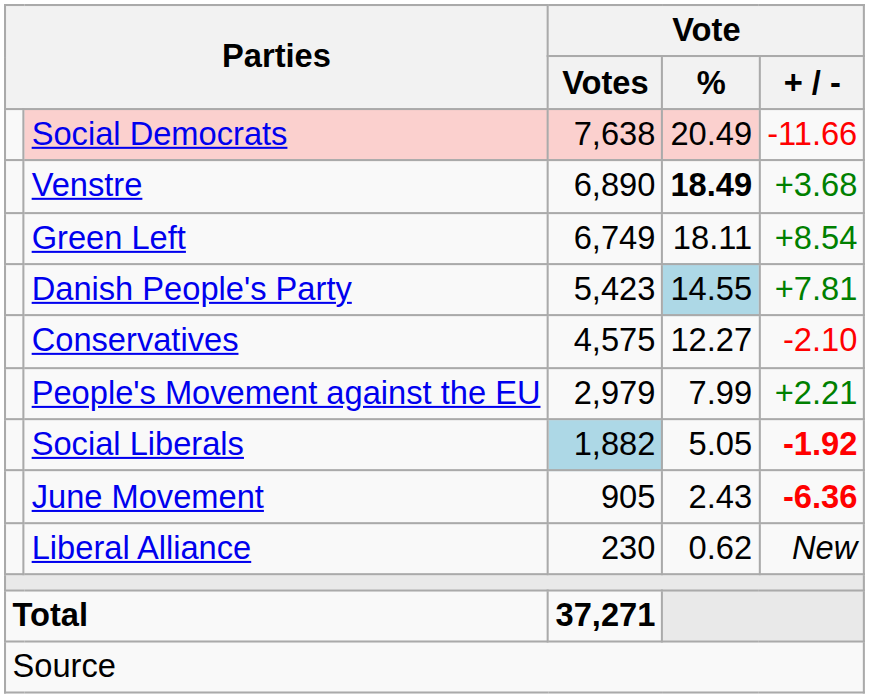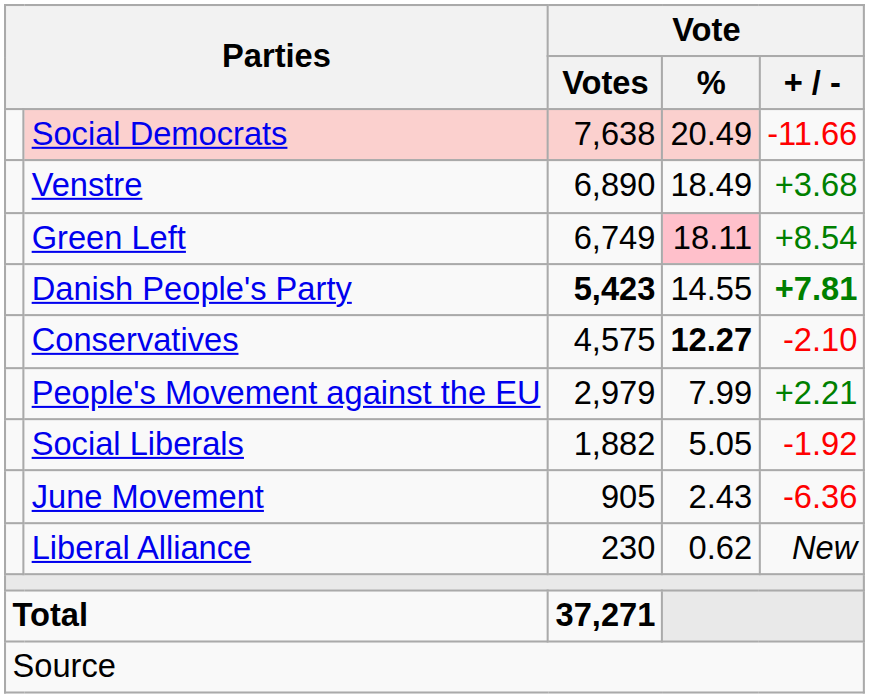(711, 185) bold -> (711, 185) normal
(712, 237) no background -> (712, 237) pink background
(615, 289) normal -> (615, 289) bold
(711, 289) lightblue background -> (711, 289) no background
(816, 289) normal -> (816, 289) bold
(711, 340) normal -> (711, 340) bold
(615, 444) lightblue background -> (615, 444) no background
(820, 444) bold -> (820, 444) normal
(820, 496) bold -> (820, 496) normal
